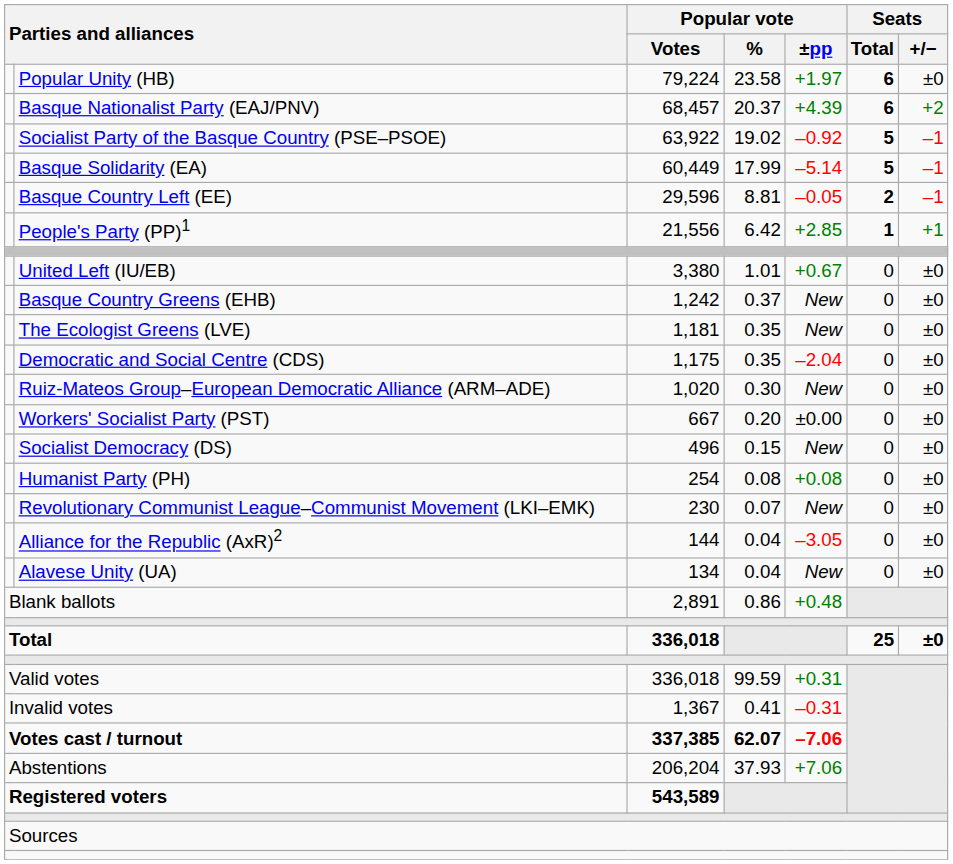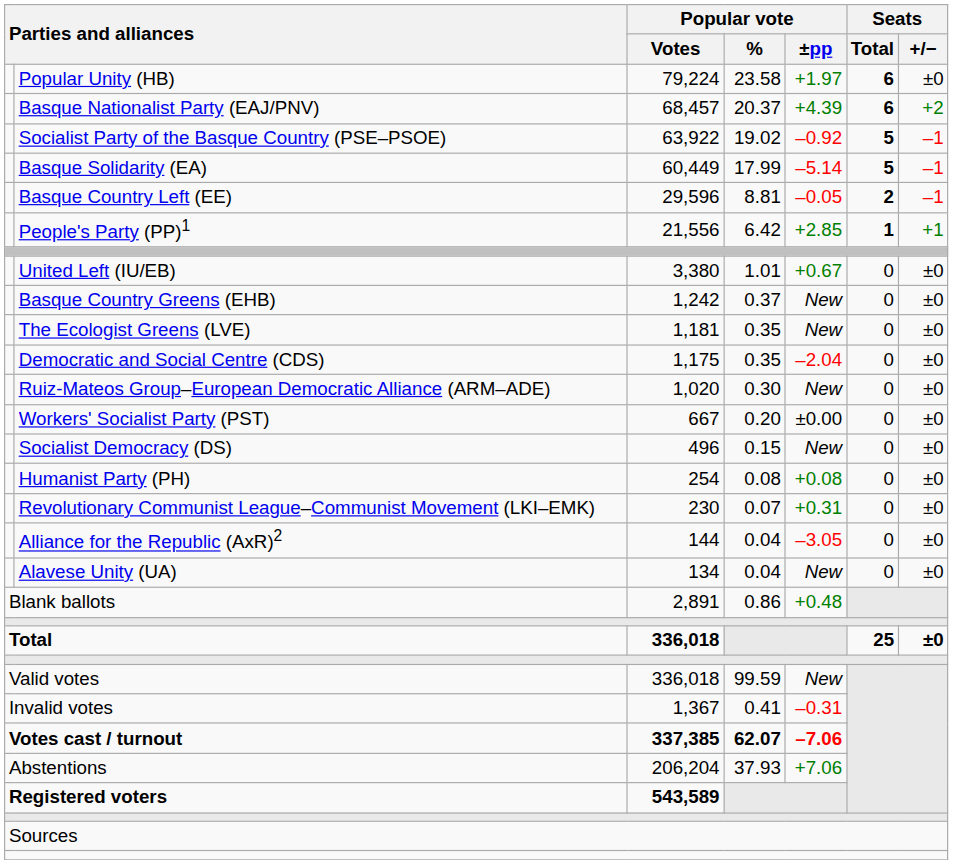(823, 508) New -> (818, 508) +0.31
(818, 678) +0.31 -> (823, 678) New
